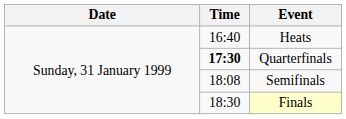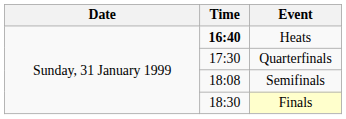(225, 37) normal -> (225, 37) bold
(225, 59) bold -> (225, 59) normal
